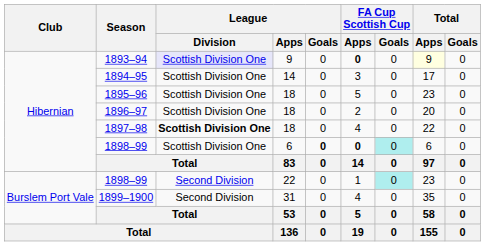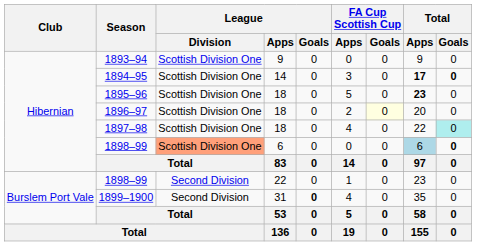(214, 59) lavender background -> (210, 59) no background
(358, 59) bold -> (349, 59) normal
(429, 59) lightyellow background -> (420, 59) no background
(429, 77) normal -> (420, 77) bold
(463, 77) normal -> (454, 77) bold
(429, 94) normal -> (420, 94) bold
(394, 111) no background -> (385, 111) lightyellow background
(214, 128) bold -> (210, 128) normal
(463, 128) no background -> (454, 128) paleturquoise background
(214, 146) no background -> (210, 146) lightsalmon background
(323, 146) bold -> (314, 146) normal
(358, 146) bold -> (349, 146) normal
(394, 146) paleturquoise background -> (385, 146) no background
(429, 146) no background -> (420, 146) lightblue background
(463, 146) normal -> (454, 146) bold
(394, 180) paleturquoise background -> (385, 180) no background
(323, 197) normal -> (314, 197) bold
